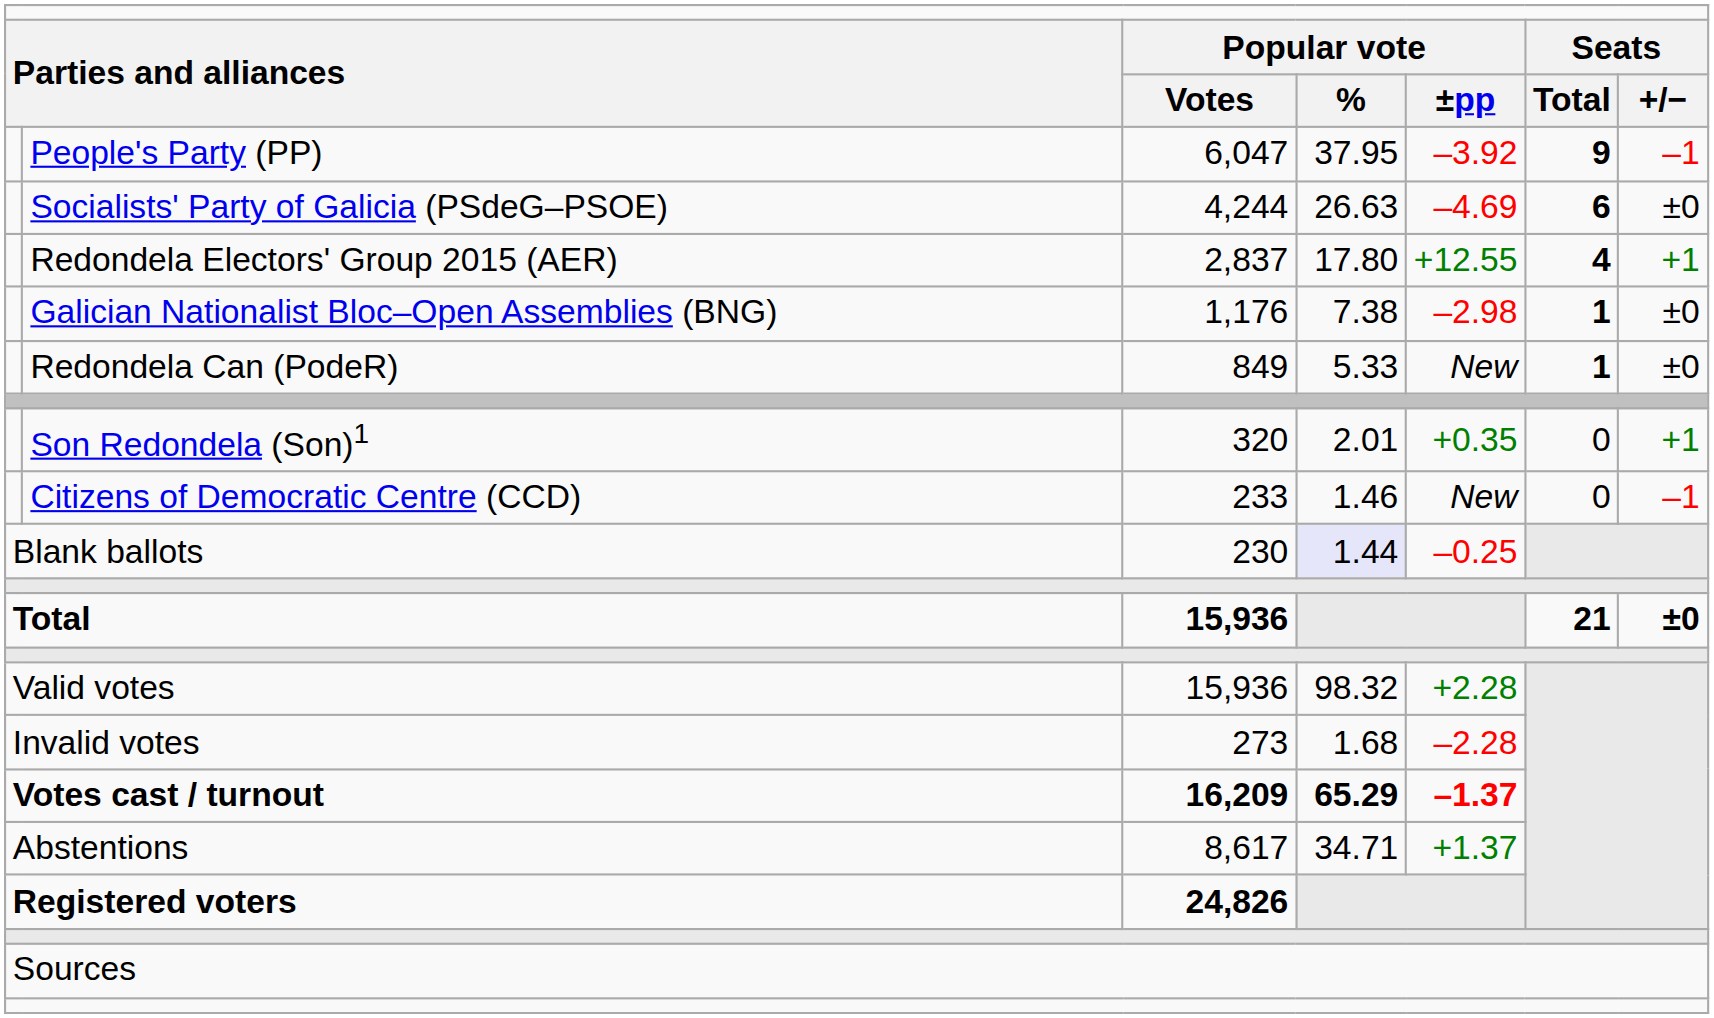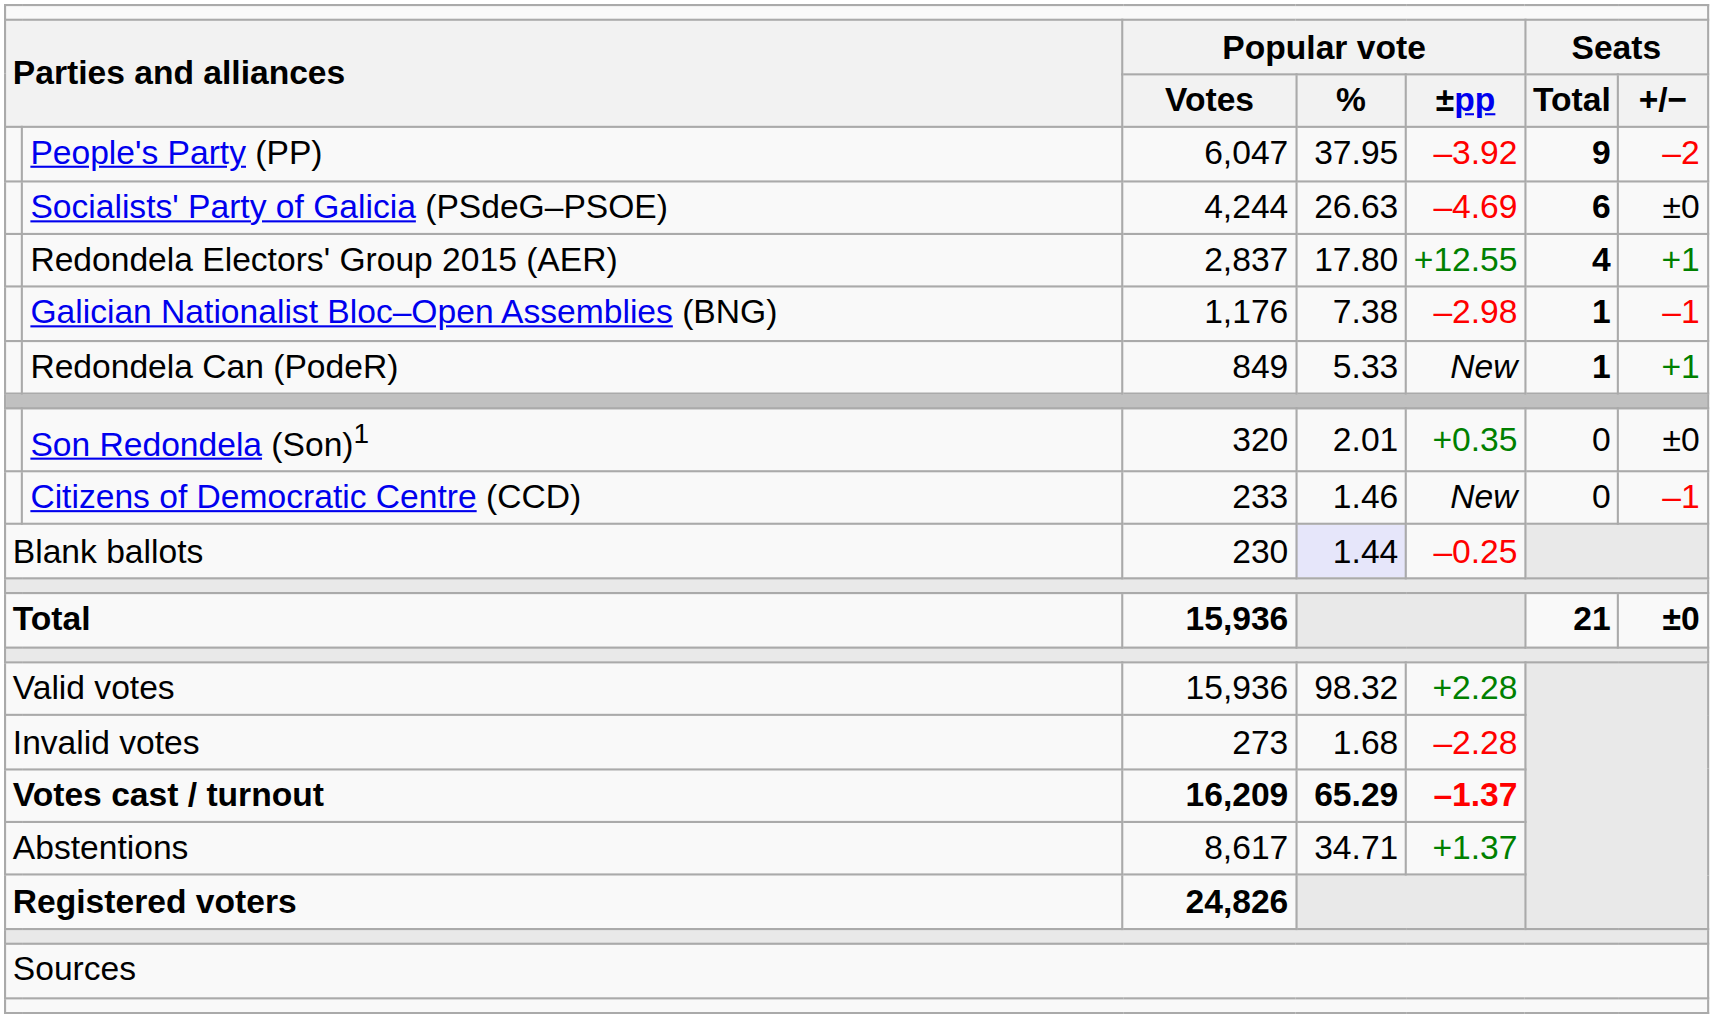(1681, 153) –1 -> (1681, 153) –2
(1681, 313) ±0 -> (1681, 313) –1
(1681, 366) ±0 -> (1681, 366) +1
(1681, 439) +1 -> (1681, 439) ±0
